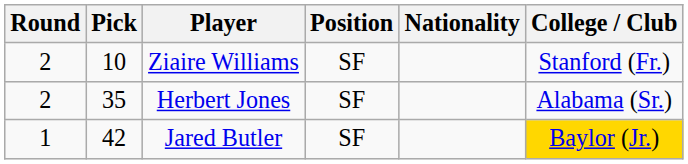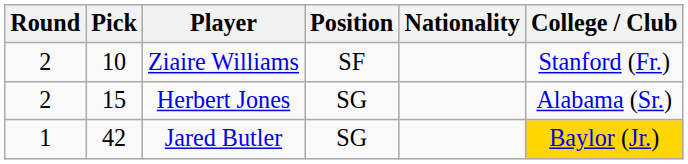(114, 100) 35 -> (114, 100) 15
(352, 100) SF -> (352, 100) SG
(352, 138) SF -> (352, 138) SG
